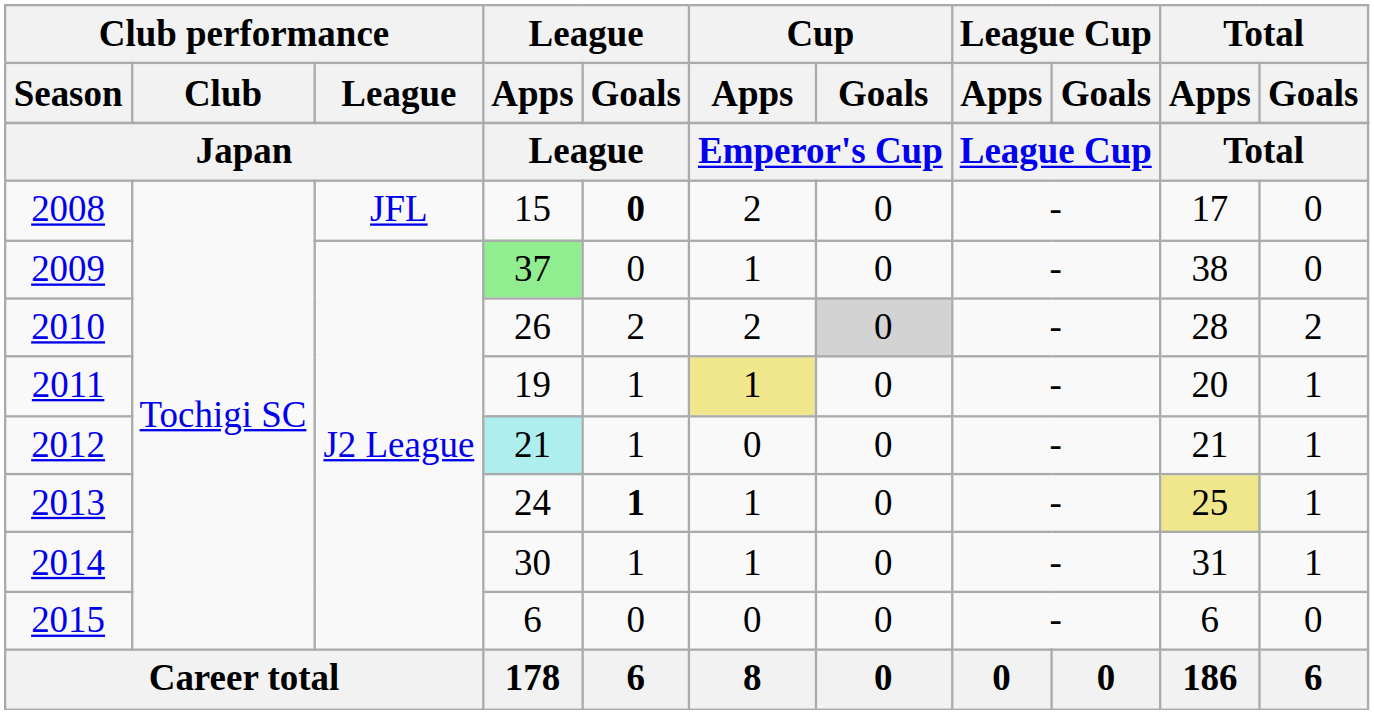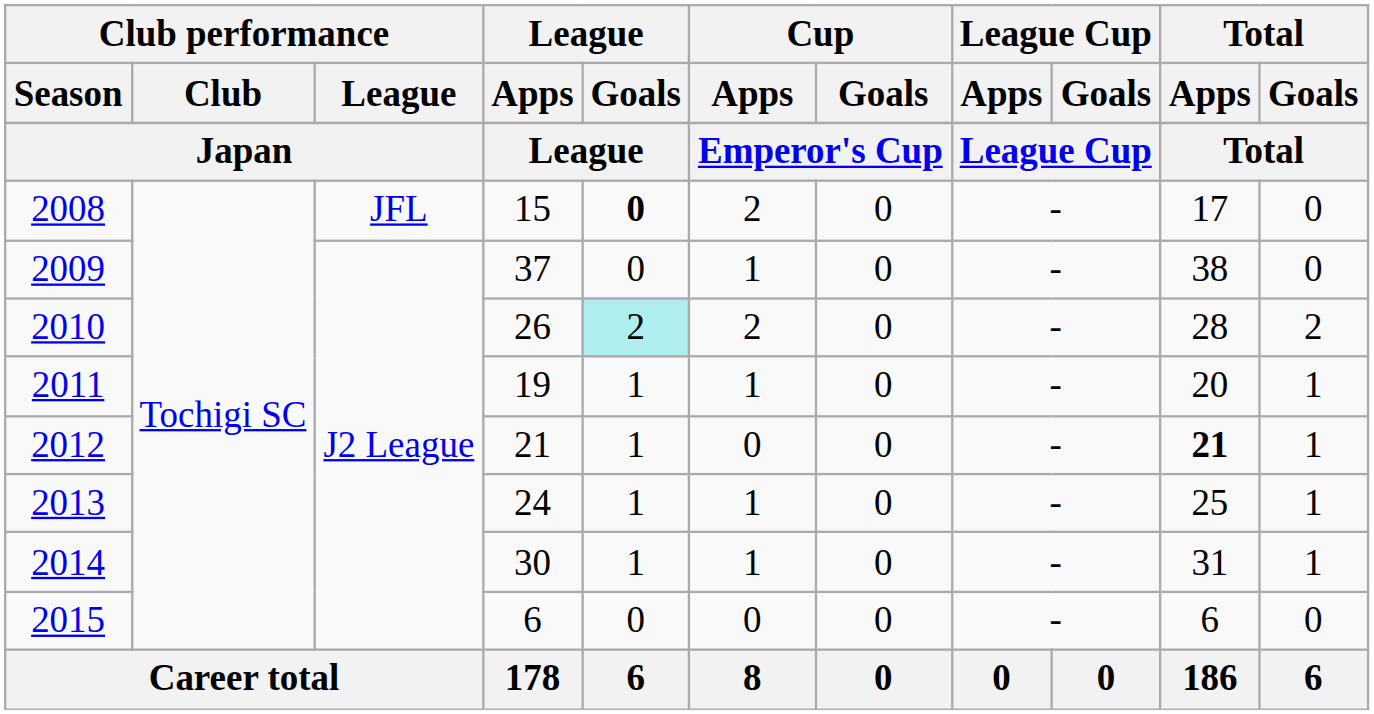(532, 268) lightgreen background -> (532, 268) no background
(636, 326) no background -> (636, 326) paleturquoise background
(883, 326) lightgrey background -> (883, 326) no background
(752, 385) khaki background -> (752, 385) no background
(532, 444) paleturquoise background -> (532, 444) no background
(1210, 444) normal -> (1210, 444) bold
(636, 502) bold -> (636, 502) normal
(1210, 502) khaki background -> (1210, 502) no background
